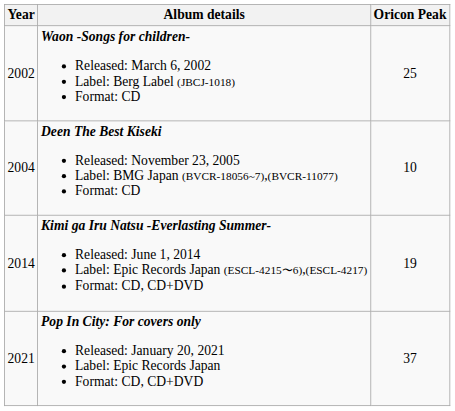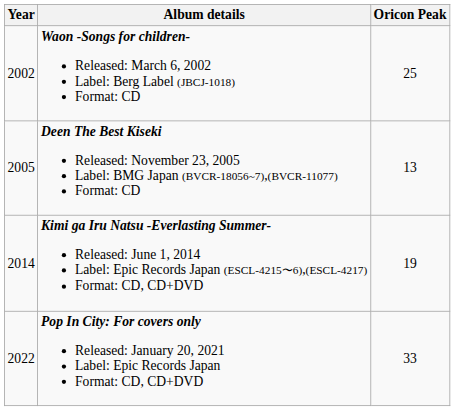(21, 168) 2004 -> (21, 168) 2005
(410, 168) 10 -> (410, 168) 13
(21, 358) 2021 -> (21, 358) 2022
(410, 358) 37 -> (410, 358) 33
